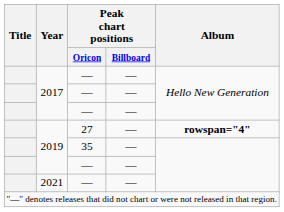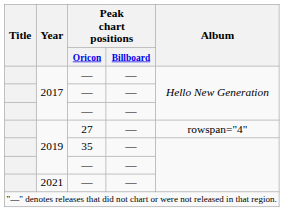(217, 129) bold -> (217, 129) normal
